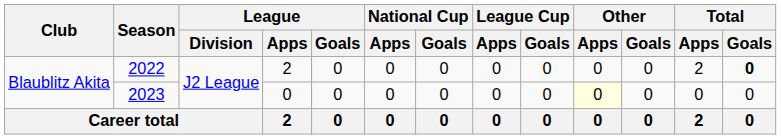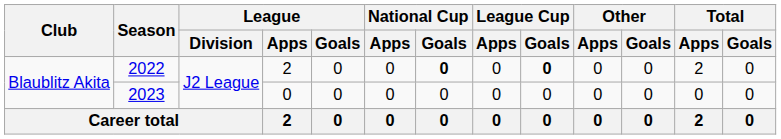(444, 69) normal -> (444, 69) bold
(547, 69) normal -> (547, 69) bold
(750, 69) bold -> (750, 69) normal
(598, 95) lightyellow background -> (598, 95) no background
